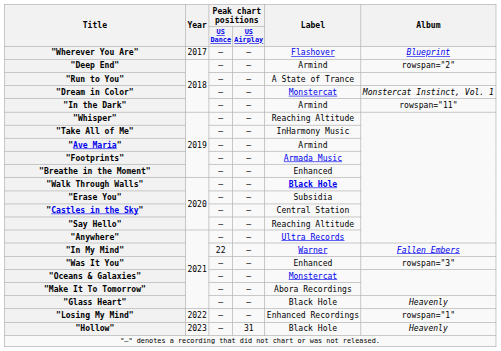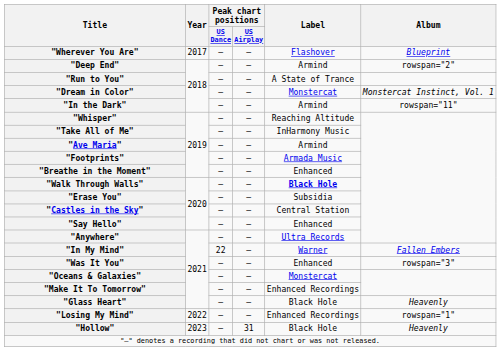(313, 224) Reaching Altitude -> (313, 224) Enhanced
(313, 289) Abora Recordings -> (313, 289) Enhanced Recordings
